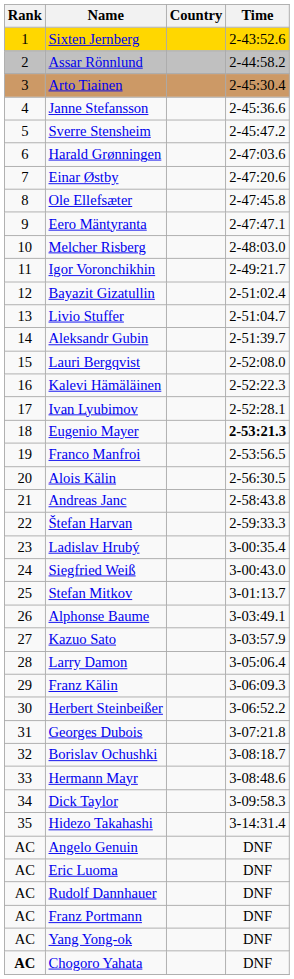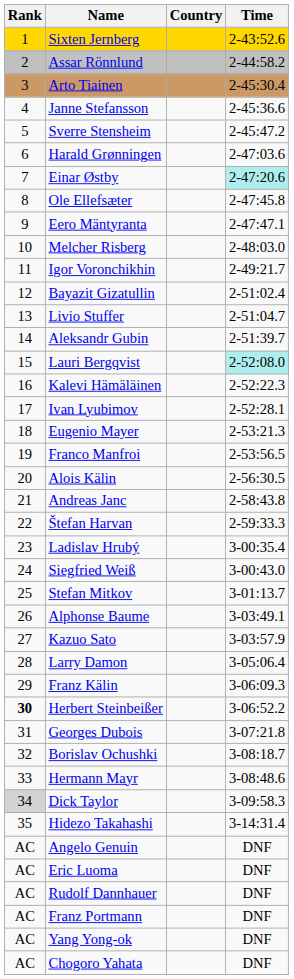(257, 177) no background -> (257, 177) paleturquoise background
(257, 362) no background -> (257, 362) paleturquoise background
(257, 431) bold -> (257, 431) normal
(25, 708) normal -> (25, 708) bold
(25, 801) no background -> (25, 801) lightgrey background
(25, 962) bold -> (25, 962) normal
